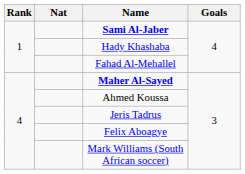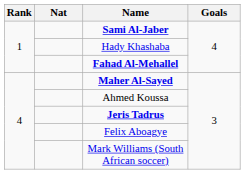(136, 64) normal -> (136, 64) bold
(136, 115) normal -> (136, 115) bold
